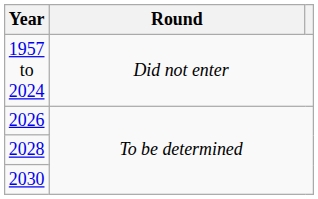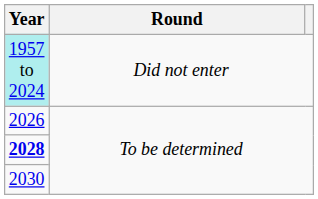(27, 70) no background -> (27, 70) paleturquoise background
(27, 150) normal -> (27, 150) bold
